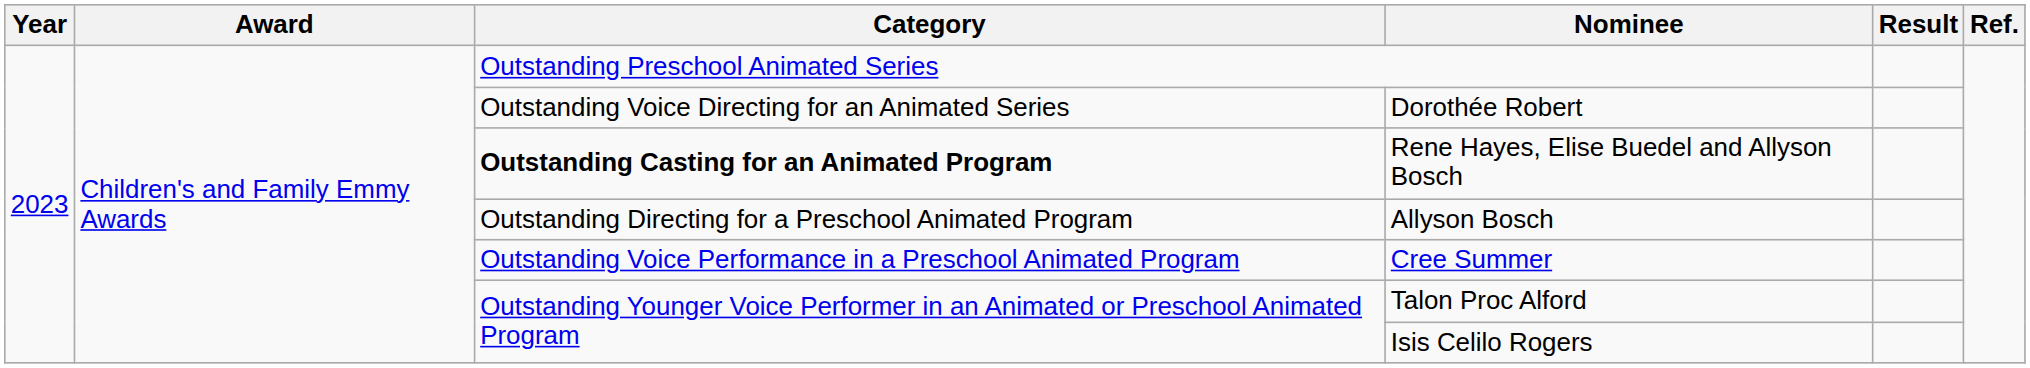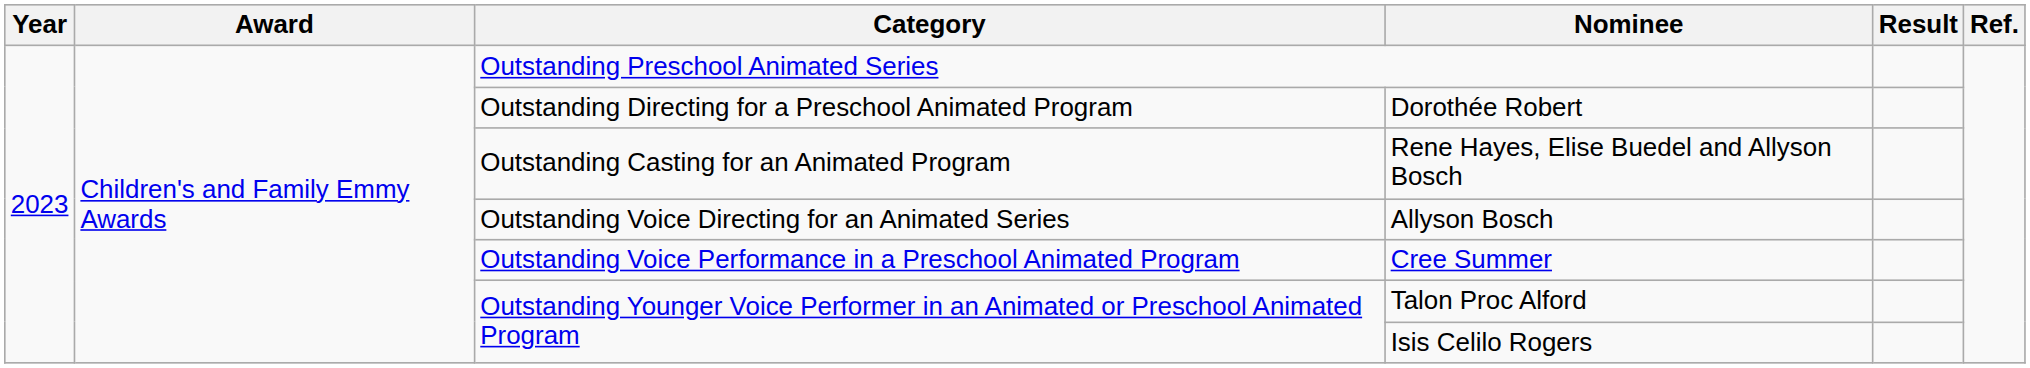(775, 107) Outstanding Voice Directing for an Animated Series -> (807, 107) Outstanding Directing for a Preschool Animated Program
(766, 162) bold -> (745, 162) normal
(807, 218) Outstanding Directing for a Preschool Animated Program -> (775, 218) Outstanding Voice Directing for an Animated Series
